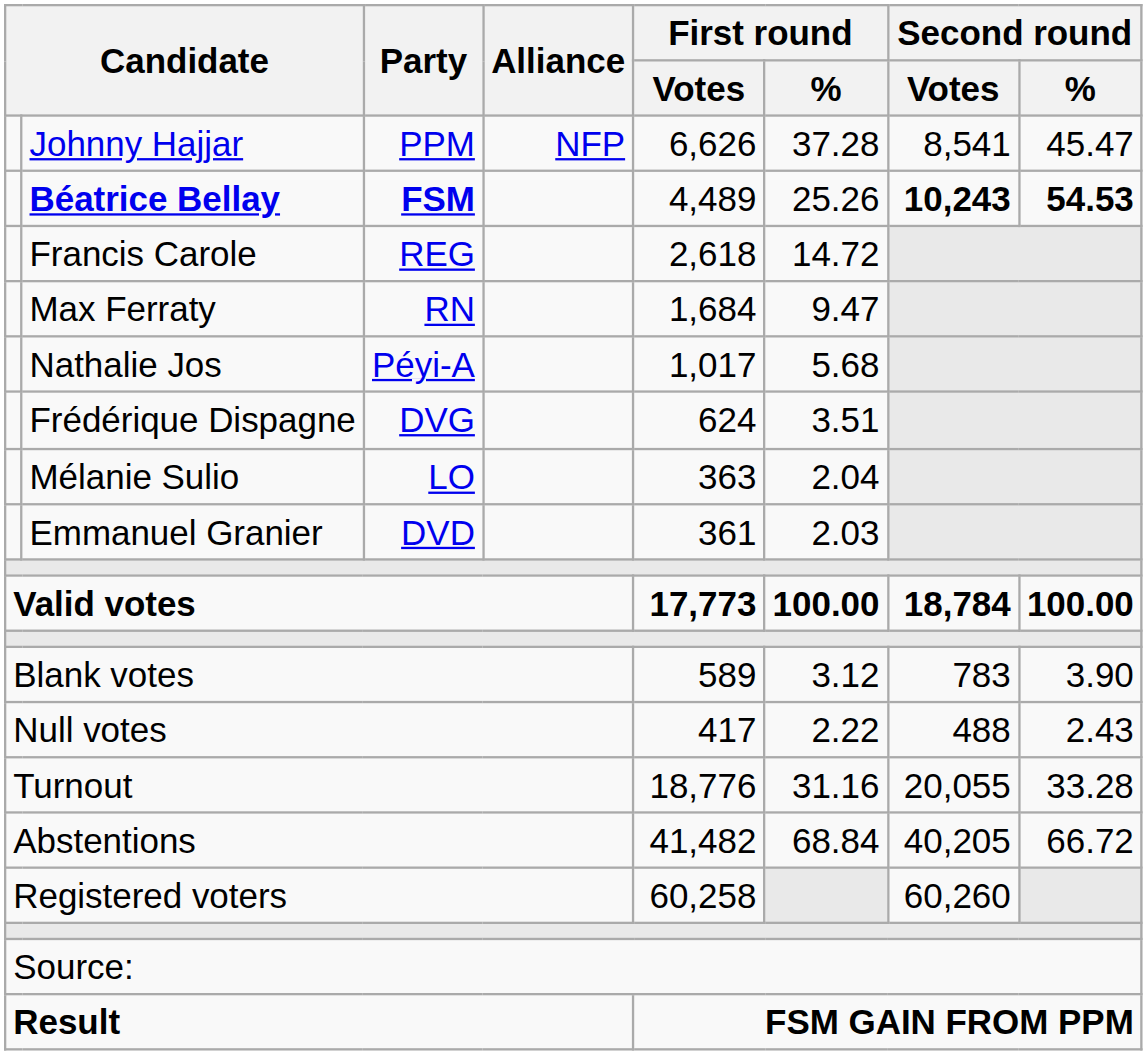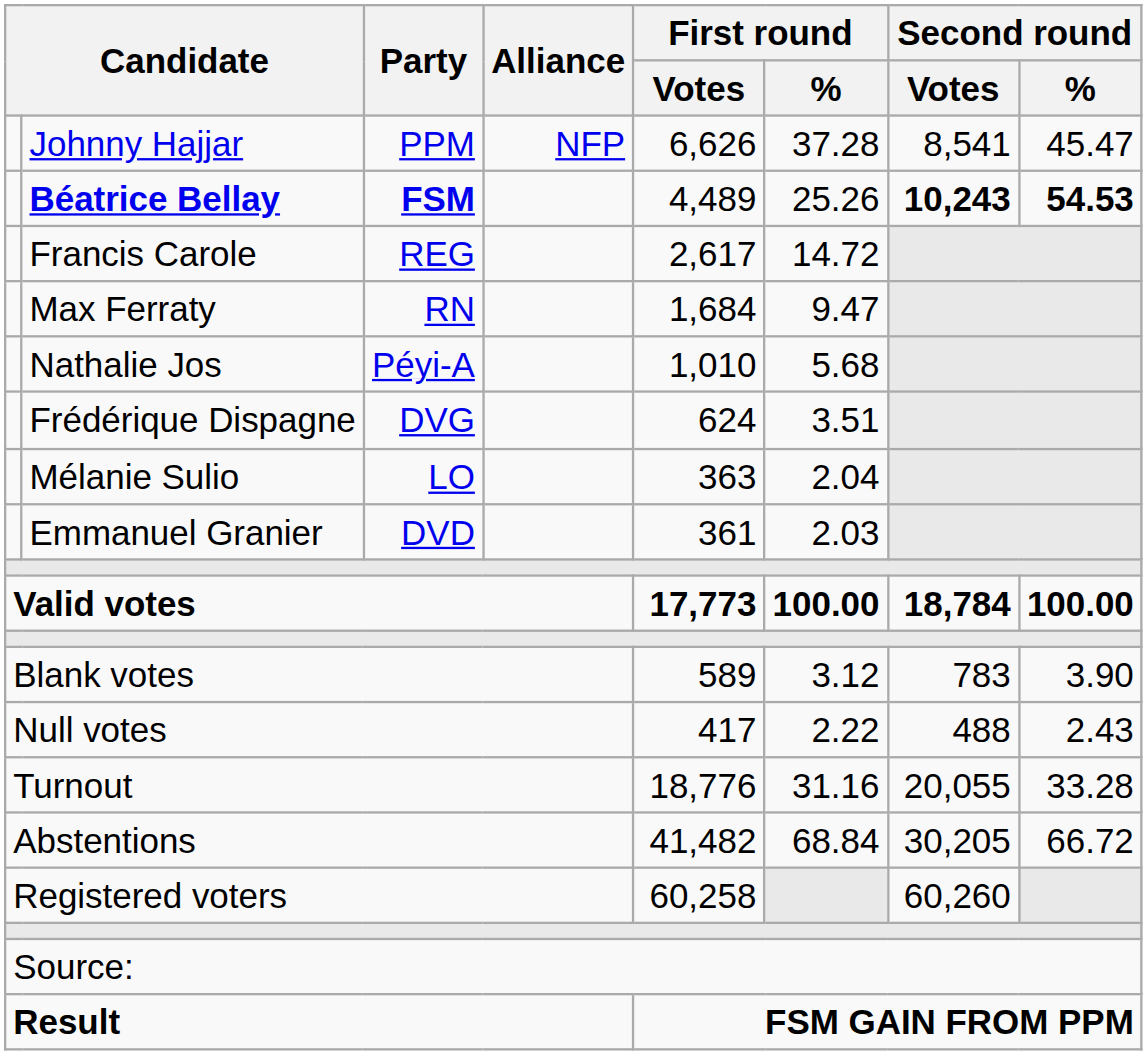(713, 254) 2,618 -> (713, 254) 2,617
(713, 365) 1,017 -> (713, 365) 1,010
(957, 840) 40,205 -> (957, 840) 30,205
